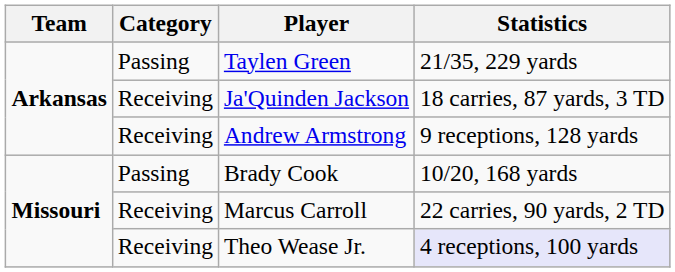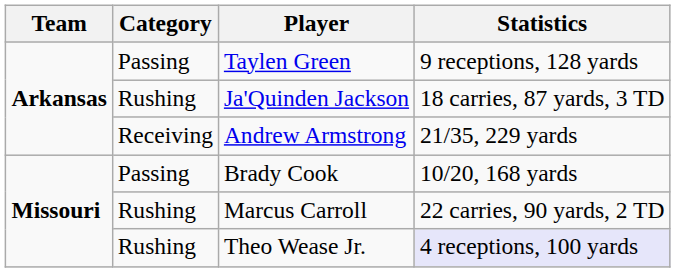(499, 60) 21/35, 229 yards -> (529, 60) 9 receptions, 128 yards
(165, 98) Receiving -> (157, 98) Rushing
(529, 135) 9 receptions, 128 yards -> (499, 135) 21/35, 229 yards
(165, 210) Receiving -> (157, 210) Rushing
(165, 247) Receiving -> (157, 247) Rushing
